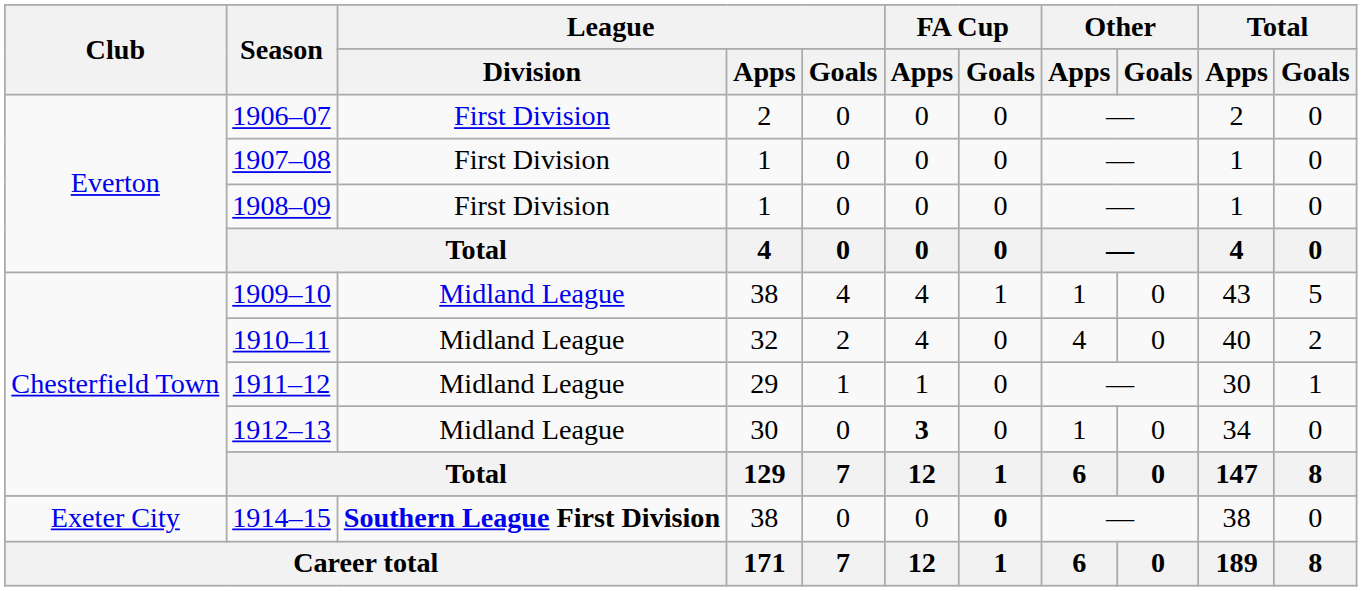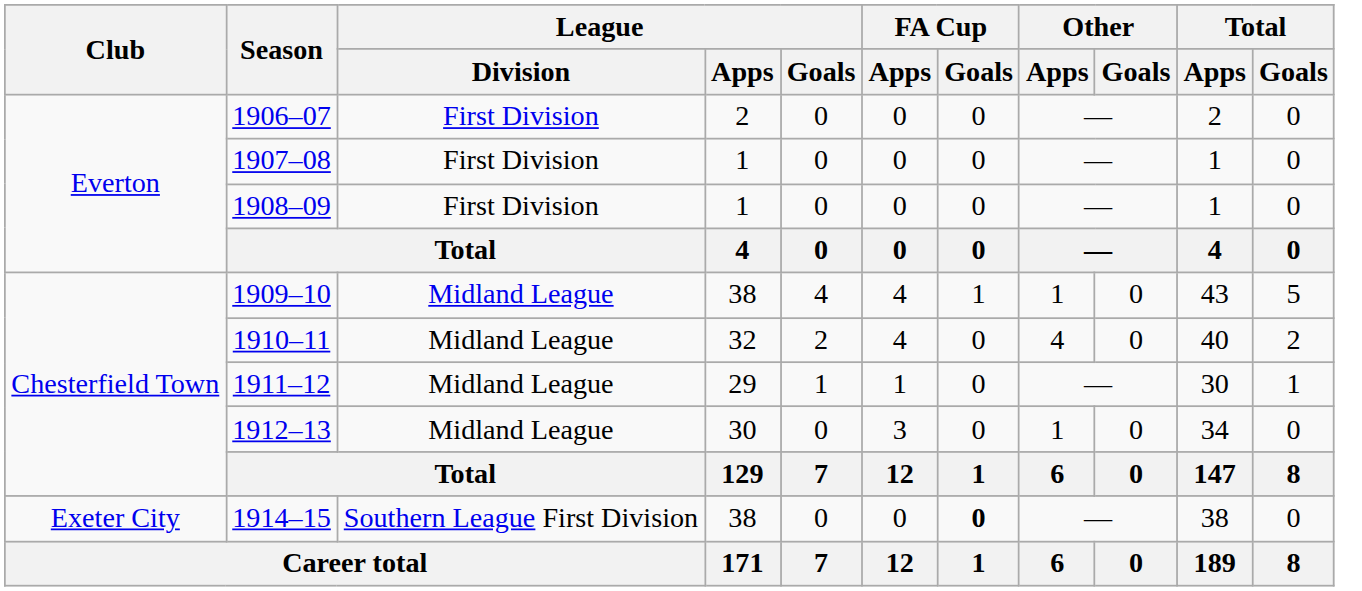(922, 428) bold -> (900, 428) normal
(532, 518) bold -> (521, 518) normal
